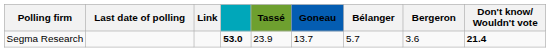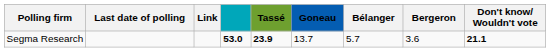(263, 39) normal -> (263, 39) bold
(477, 39) 21.4 -> (477, 39) 21.1
